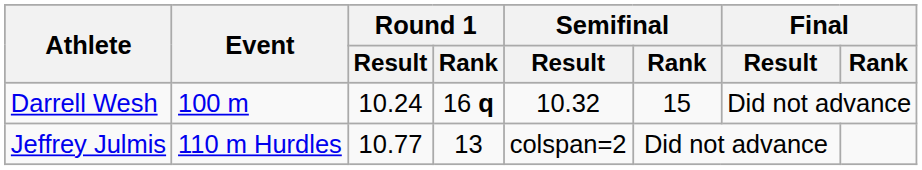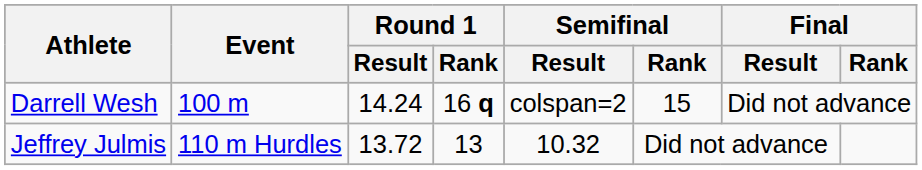(390, 104) 10.24 -> (390, 104) 14.24
(568, 104) 10.32 -> (568, 104) colspan=2
(390, 144) 10.77 -> (390, 144) 13.72
(568, 144) colspan=2 -> (568, 144) 10.32
